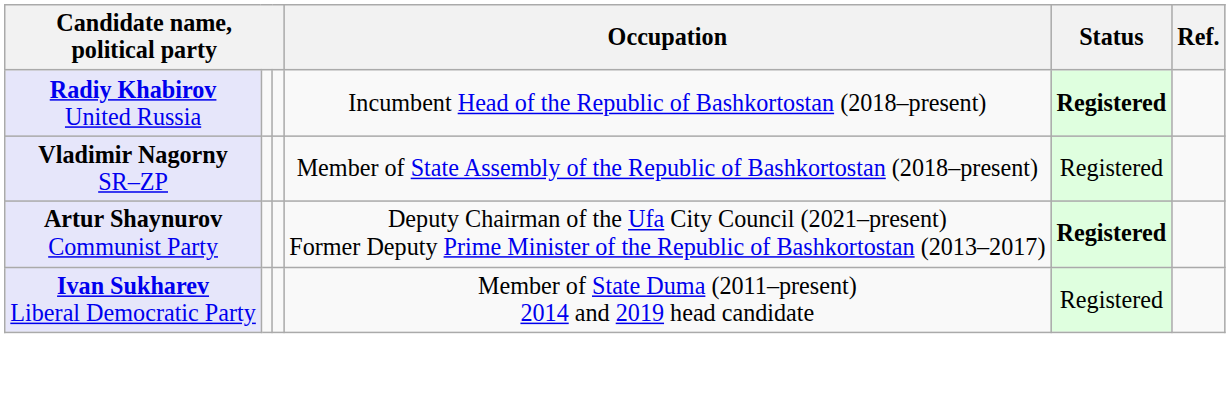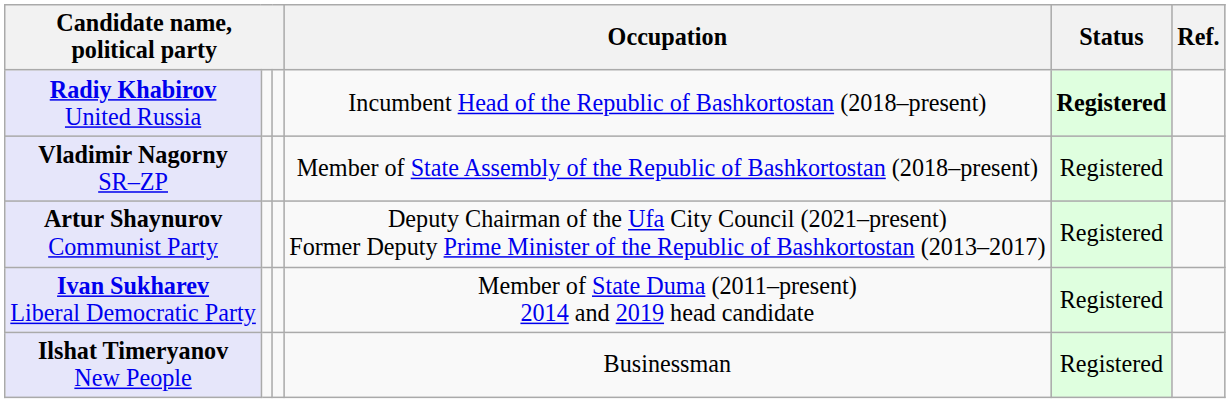(1111, 233) bold -> (1111, 233) normal
+ row: (133, 364)
